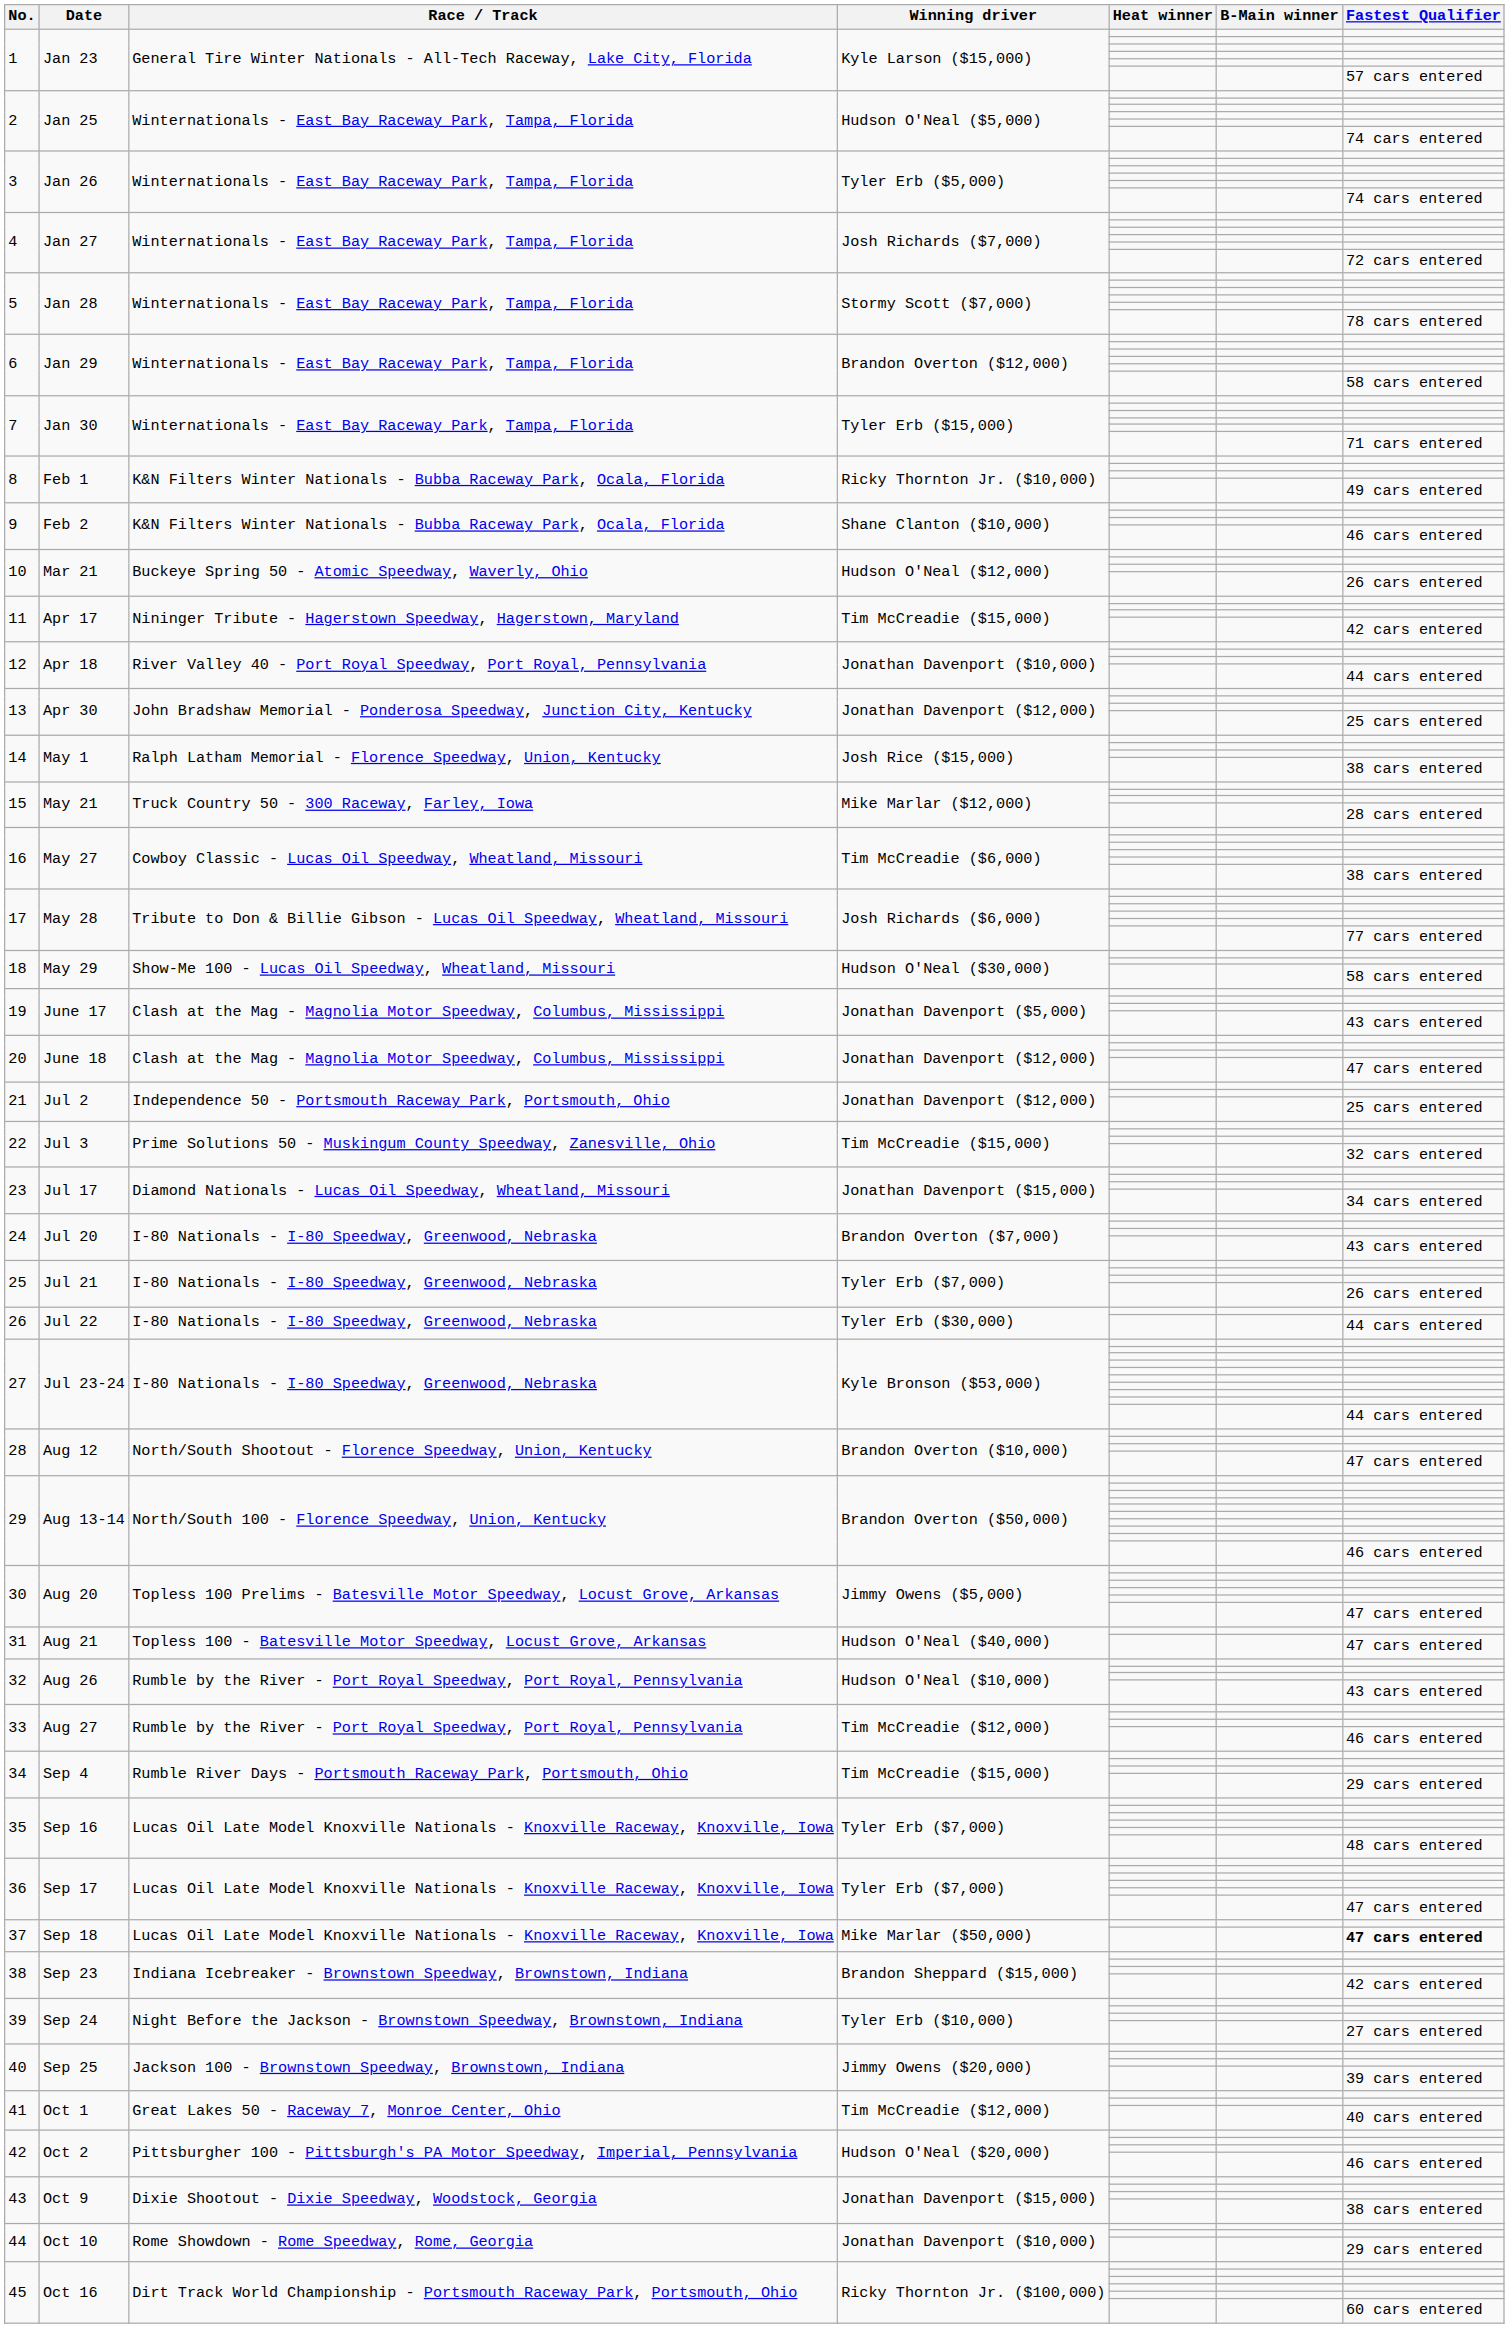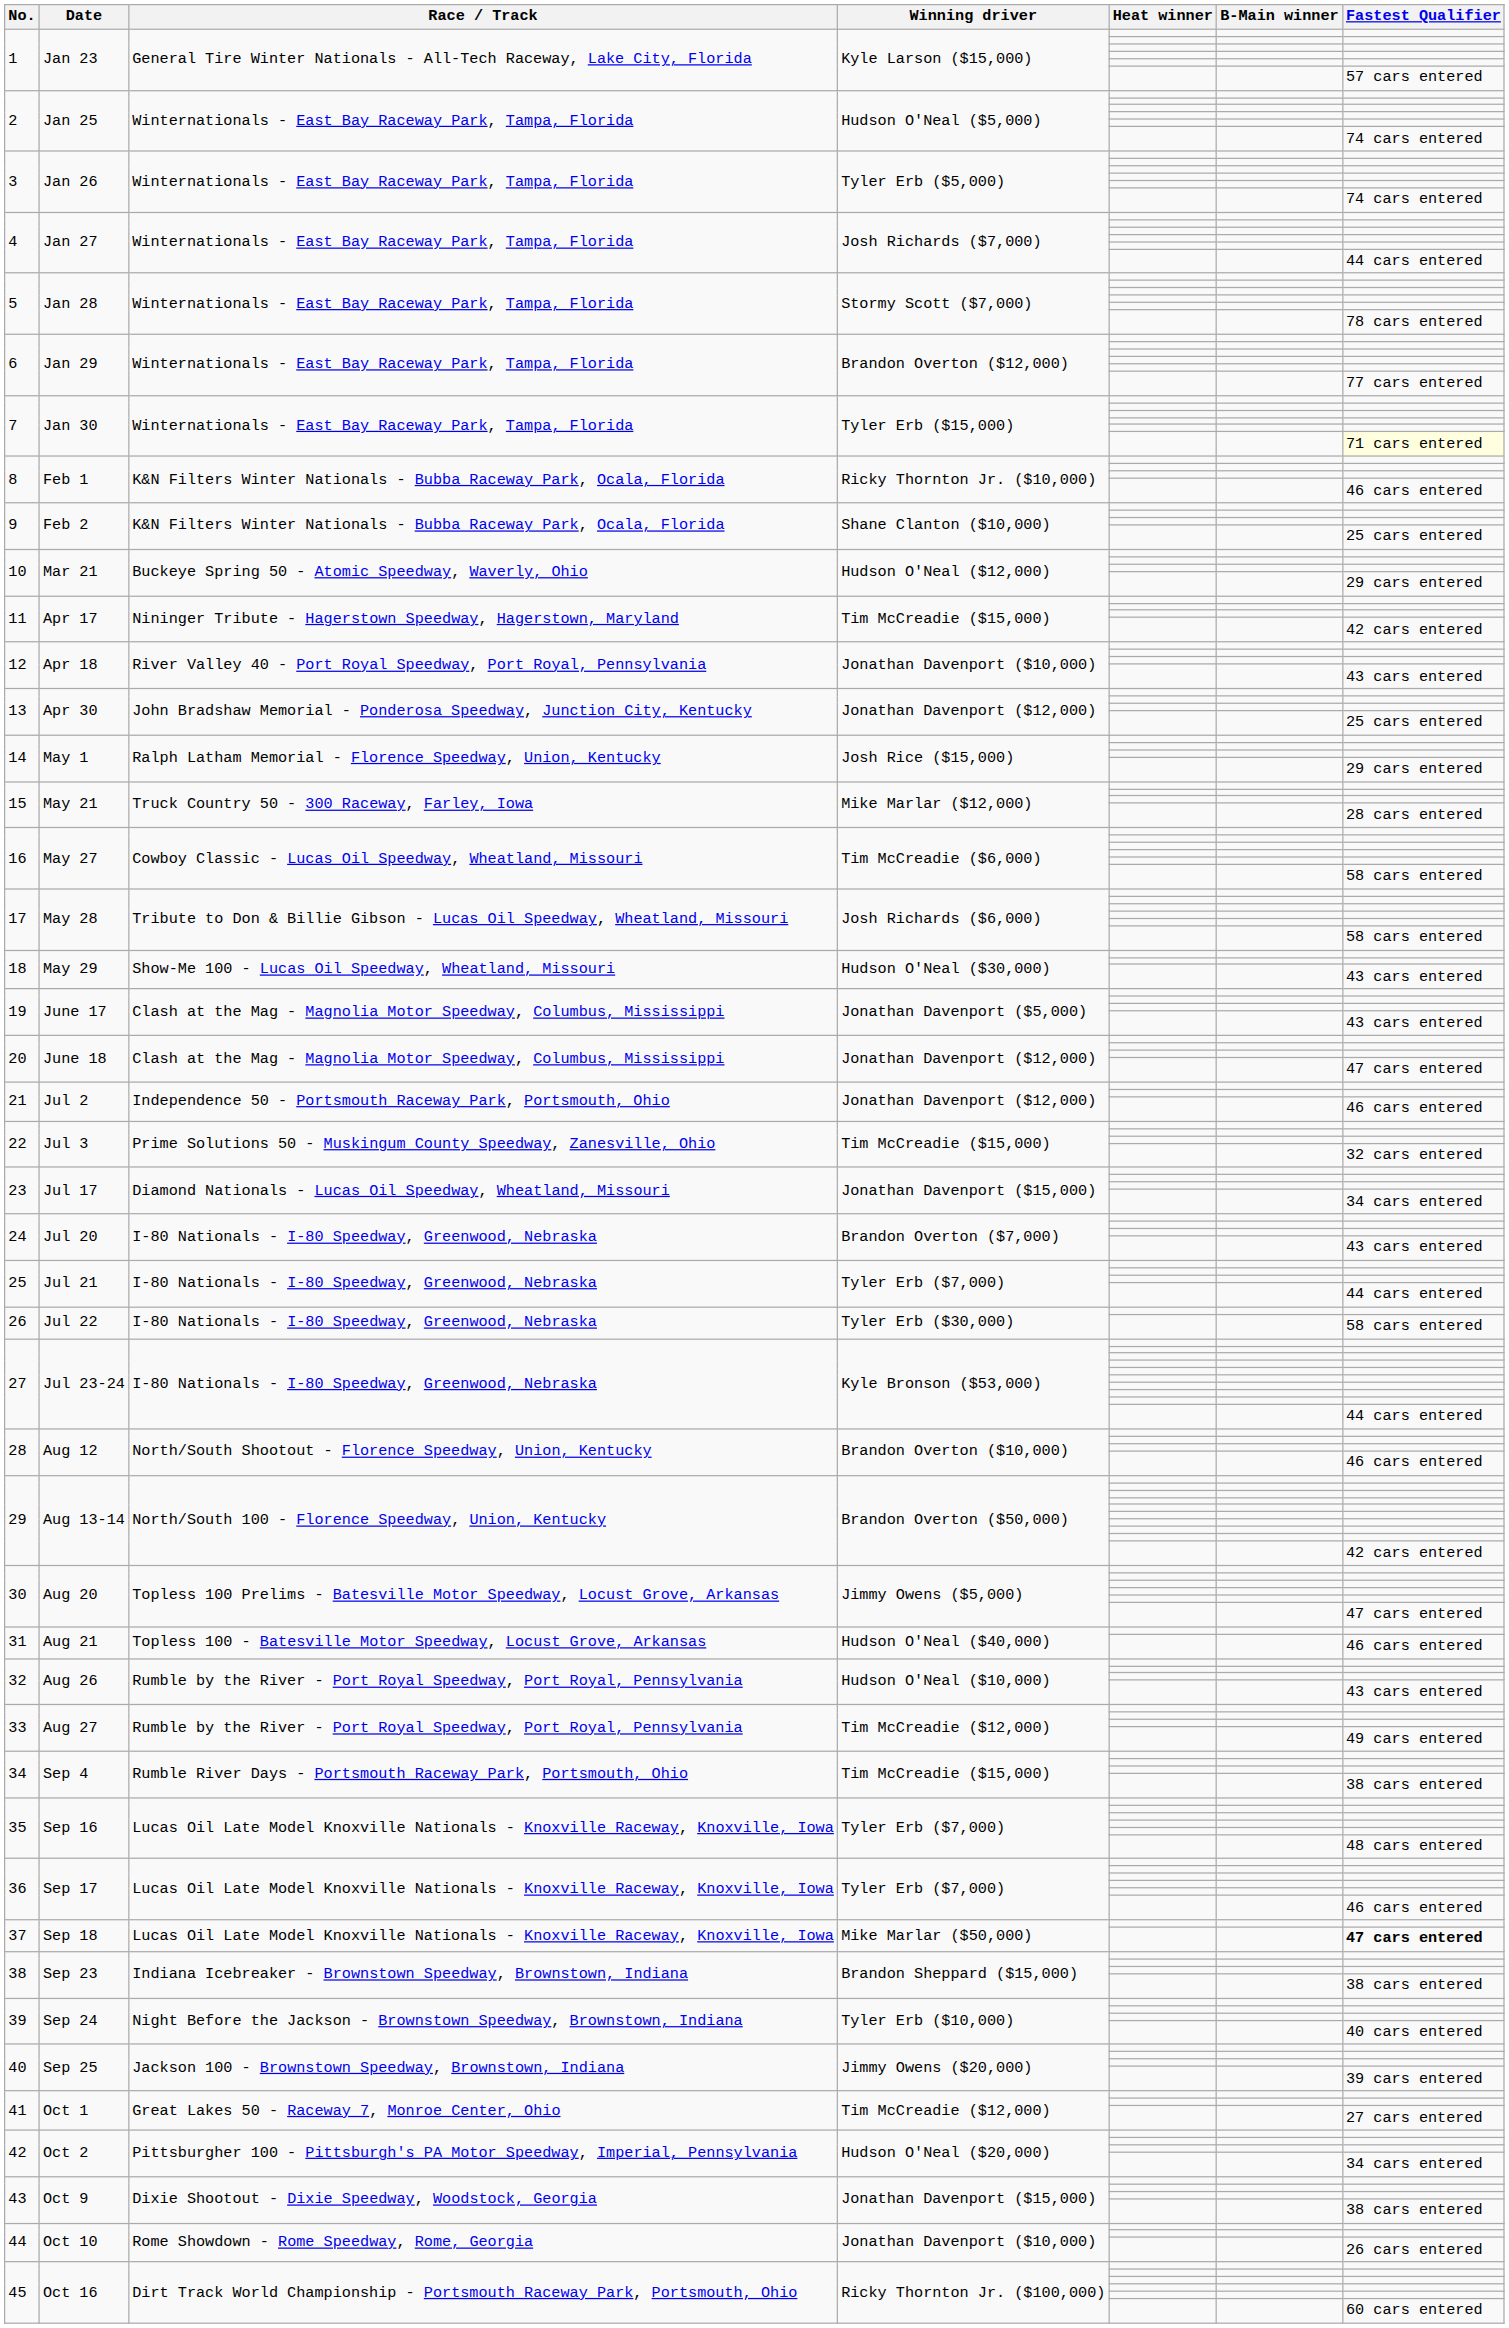(1414, 261) 72 cars entered -> (1414, 261) 44 cars entered
(1414, 383) 58 cars entered -> (1414, 383) 77 cars entered
(1414, 444) no background -> (1414, 444) lightyellow background
(1414, 491) 49 cars entered -> (1414, 491) 46 cars entered
(1414, 537) 46 cars entered -> (1414, 537) 25 cars entered
(1414, 584) 26 cars entered -> (1414, 584) 29 cars entered
(1414, 677) 44 cars entered -> (1414, 677) 43 cars entered
(1414, 770) 38 cars entered -> (1414, 770) 29 cars entered
(1414, 877) 38 cars entered -> (1414, 877) 58 cars entered
(1414, 938) 77 cars entered -> (1414, 938) 58 cars entered
(1414, 977) 58 cars entered -> (1414, 977) 43 cars entered
(1414, 1109) 25 cars entered -> (1414, 1109) 46 cars entered
(1414, 1295) 26 cars entered -> (1414, 1295) 44 cars entered
(1414, 1327) 44 cars entered -> (1414, 1327) 58 cars entered
(1414, 1463) 47 cars entered -> (1414, 1463) 46 cars entered
(1414, 1554) 46 cars entered -> (1414, 1554) 42 cars entered
(1414, 1647) 47 cars entered -> (1414, 1647) 46 cars entered
(1414, 1739) 46 cars entered -> (1414, 1739) 49 cars entered
(1414, 1786) 29 cars entered -> (1414, 1786) 38 cars entered
(1414, 1908) 47 cars entered -> (1414, 1908) 46 cars entered
(1414, 1986) 42 cars entered -> (1414, 1986) 38 cars entered
(1414, 2033) 27 cars entered -> (1414, 2033) 40 cars entered
(1414, 2118) 40 cars entered -> (1414, 2118) 27 cars entered
(1414, 2165) 46 cars entered -> (1414, 2165) 34 cars entered
(1414, 2250) 29 cars entered -> (1414, 2250) 26 cars entered
